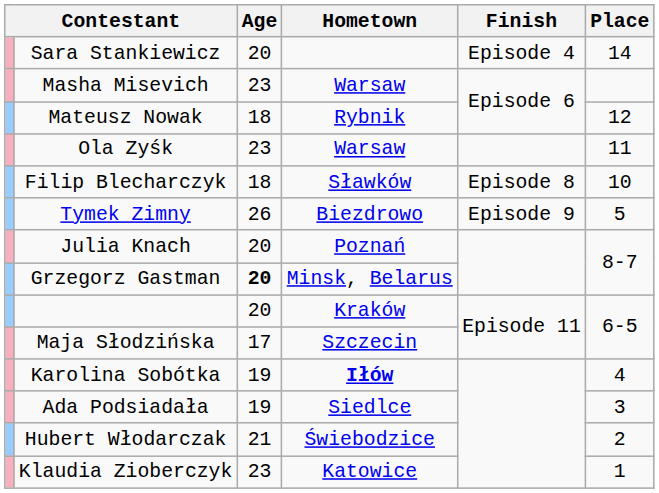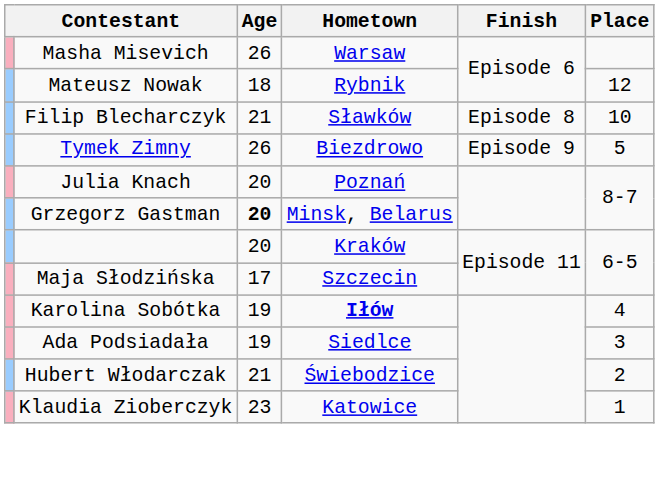- row: (126, 53)
(260, 85) 23 -> (260, 53) 26
- row: (126, 150)
(260, 182) 18 -> (260, 117) 21
